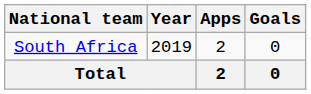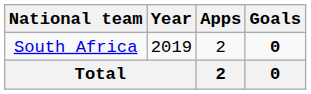(275, 47) normal -> (275, 47) bold
